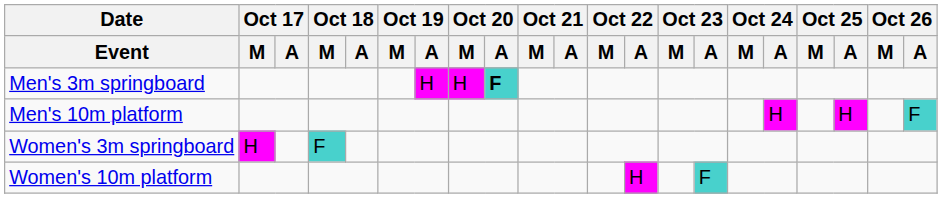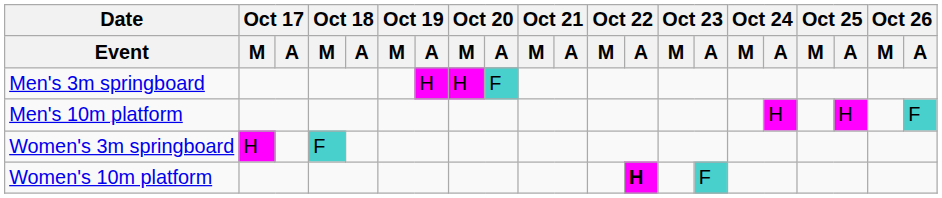(495, 83) bold -> (495, 83) normal
(636, 177) normal -> (636, 177) bold
